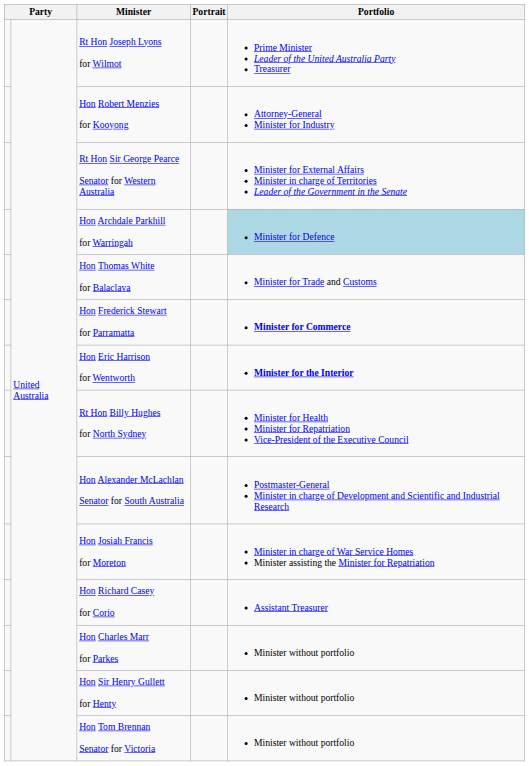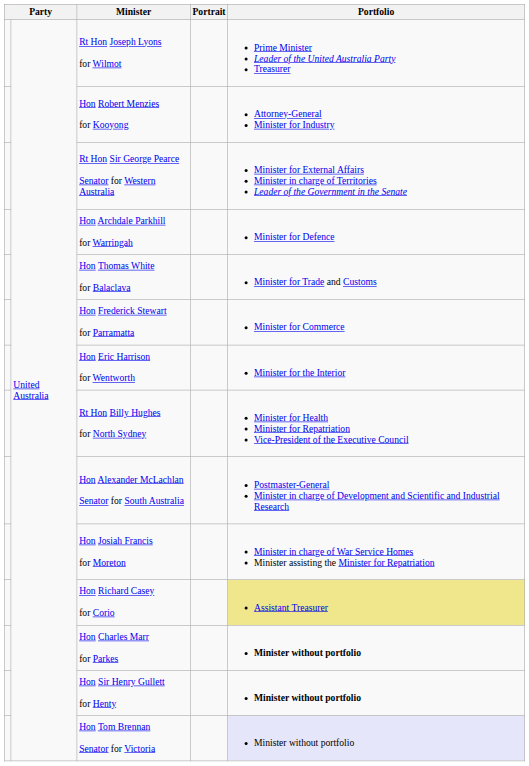(376, 237) lightblue background -> (376, 237) no background
(376, 328) bold -> (376, 328) normal
(376, 373) bold -> (376, 373) normal
(376, 608) no background -> (376, 608) khaki background
(376, 653) normal -> (376, 653) bold
(376, 698) normal -> (376, 698) bold
(376, 743) no background -> (376, 743) lavender background
